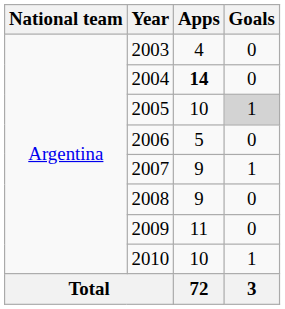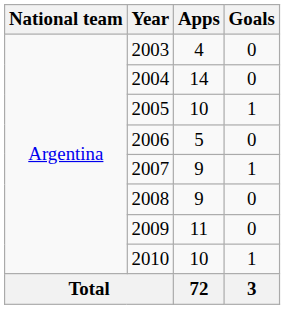(199, 79) bold -> (199, 79) normal
(252, 109) lightgrey background -> (252, 109) no background
